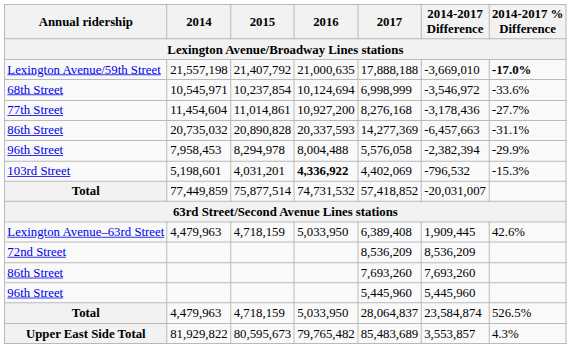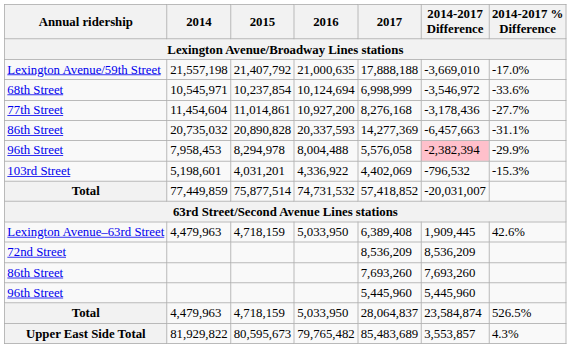(512, 69) bold -> (511, 69) normal
(452, 150) no background -> (452, 150) pink background
(323, 171) bold -> (323, 171) normal
